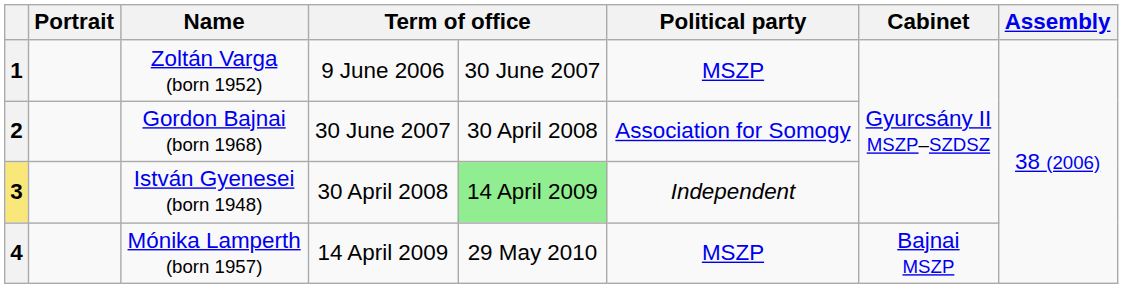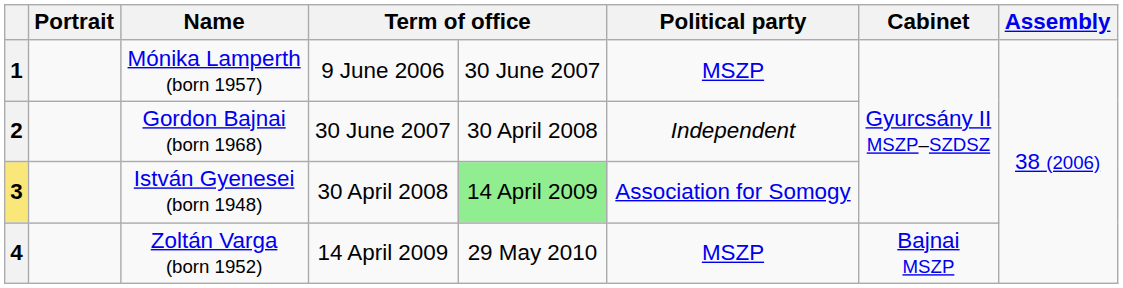(214, 70) Zoltán Varga (born 1952) -> (214, 70) Mónika Lamperth (born 1957)
(733, 131) Association for Somogy -> (733, 131) Independent
(733, 191) Independent -> (733, 191) Association for Somogy
(214, 252) Mónika Lamperth (born 1957) -> (214, 252) Zoltán Varga (born 1952)
